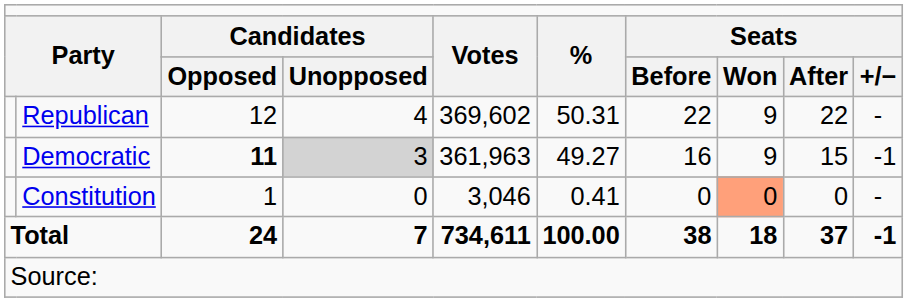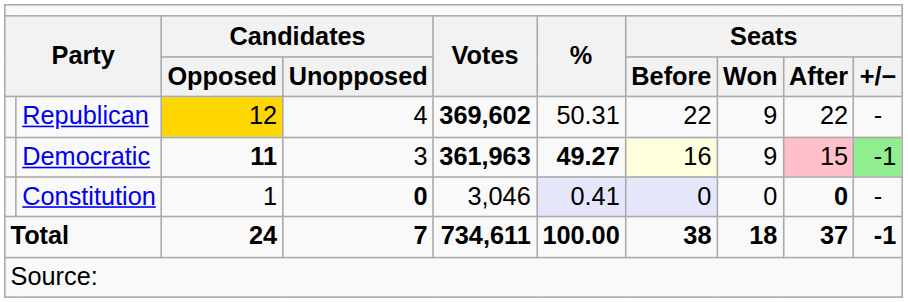(263, 116) no background -> (263, 116) gold background
(485, 116) normal -> (485, 116) bold
(421, 156) lightgrey background -> (421, 156) no background
(485, 156) normal -> (485, 156) bold
(588, 156) normal -> (588, 156) bold
(697, 156) no background -> (697, 156) lightyellow background
(834, 156) no background -> (834, 156) pink background
(885, 156) no background -> (885, 156) lightgreen background
(421, 196) normal -> (421, 196) bold
(595, 196) no background -> (595, 196) lavender background
(704, 196) no background -> (704, 196) lavender background
(770, 196) lightsalmon background -> (770, 196) no background
(841, 196) normal -> (841, 196) bold
